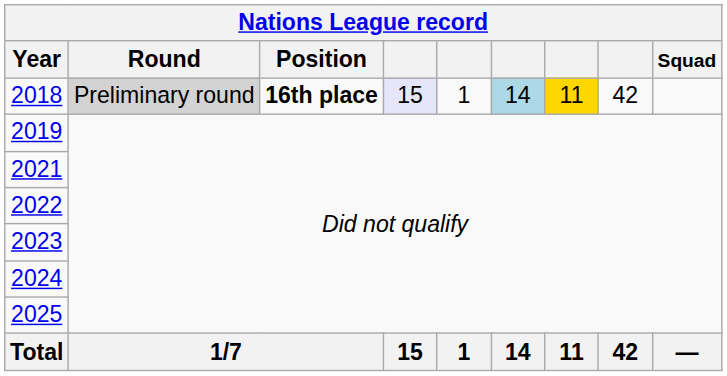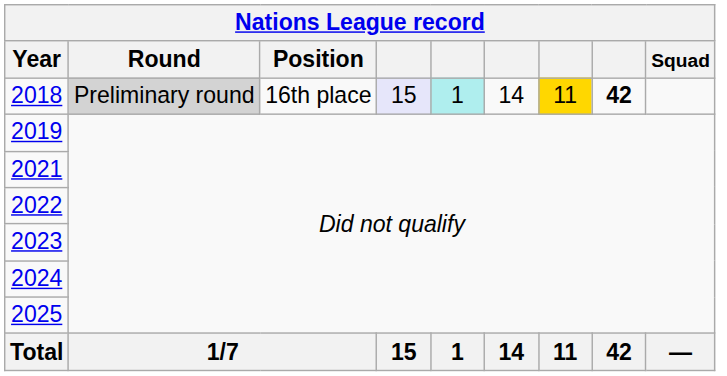(322, 95) bold -> (318, 95) normal
(464, 95) no background -> (458, 95) paleturquoise background
(518, 95) lightblue background -> (511, 95) no background
(625, 95) normal -> (619, 95) bold
